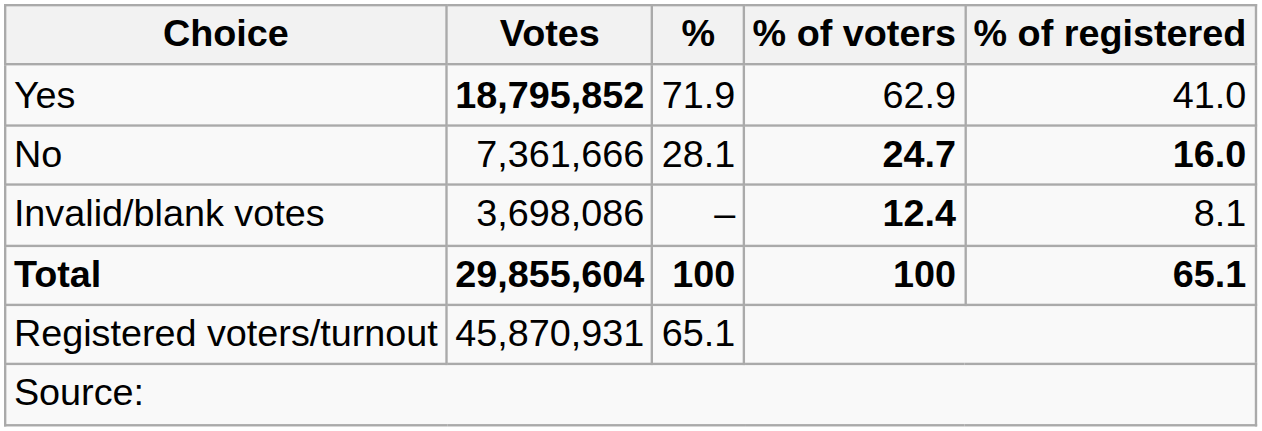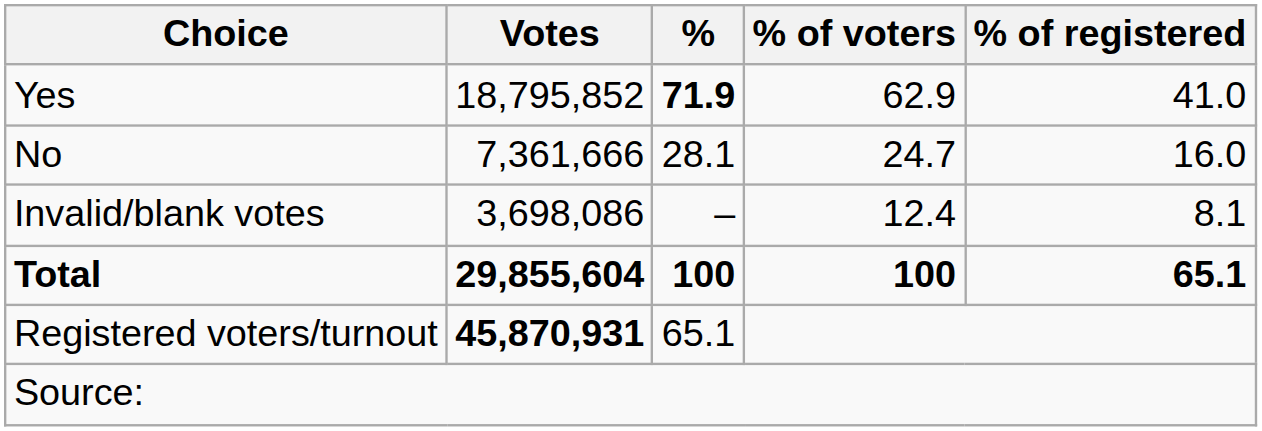(550, 94) bold -> (550, 94) normal
(698, 94) normal -> (698, 94) bold
(919, 154) bold -> (919, 154) normal
(1210, 154) bold -> (1210, 154) normal
(919, 214) bold -> (919, 214) normal
(550, 333) normal -> (550, 333) bold
